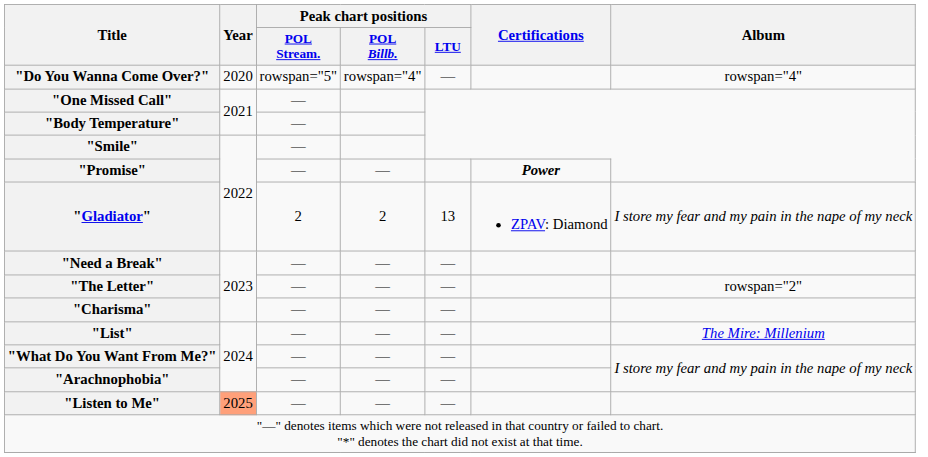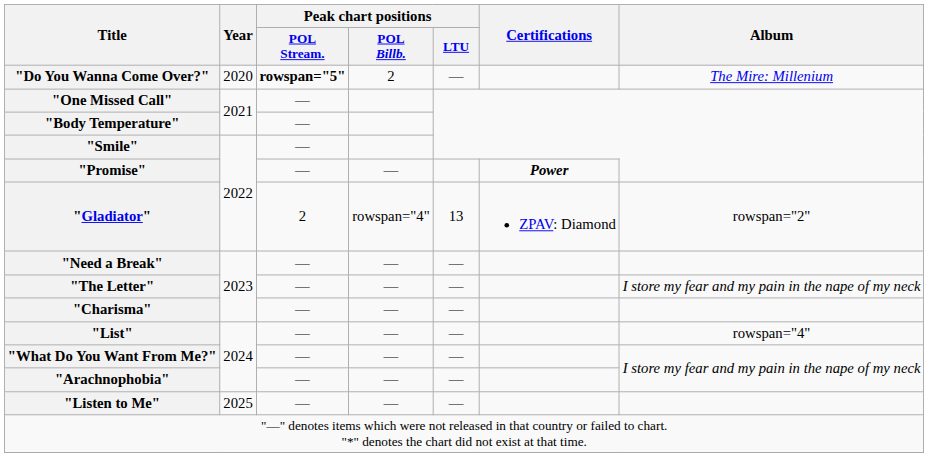(298, 77) normal -> (302, 77) bold
(383, 77) rowspan="4" -> (391, 77) 2
(763, 77) rowspan="4" -> (772, 77) The Mire: Millenium
(383, 216) 2 -> (391, 216) rowspan="4"
(763, 216) I store my fear and my pain in the nape of my neck -> (772, 216) rowspan="2"
(763, 286) rowspan="2" -> (772, 286) I store my fear and my pain in the nape of my neck
(763, 333) The Mire: Millenium -> (772, 333) rowspan="4"
(238, 403) lightsalmon background -> (238, 403) no background
